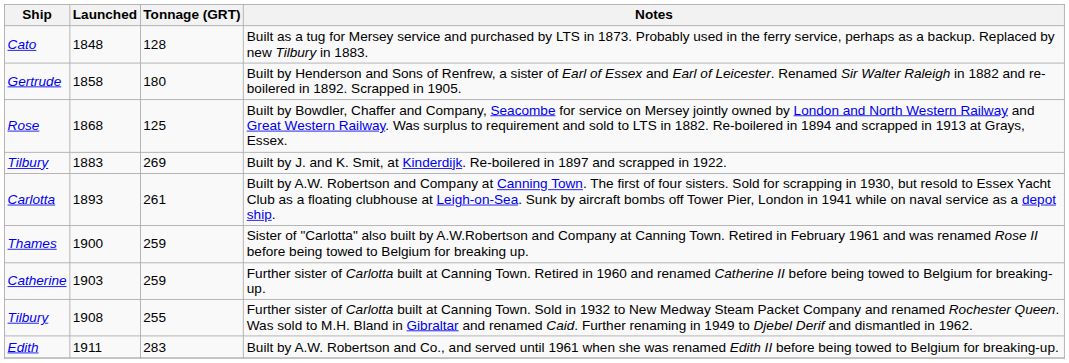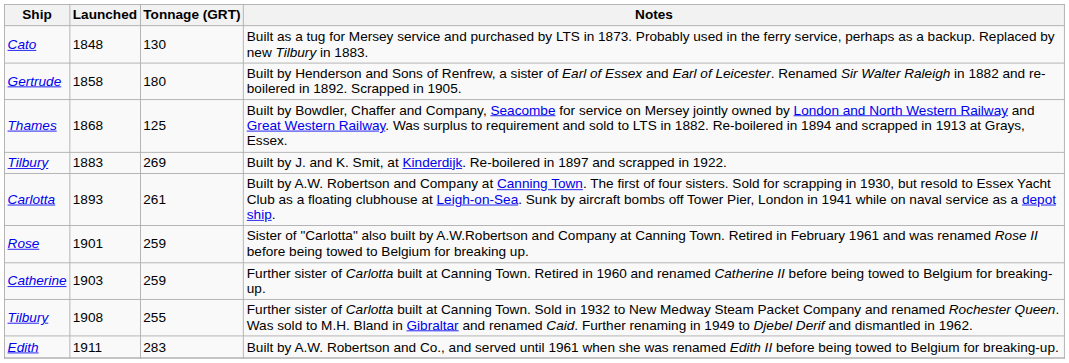(155, 44) 128 -> (155, 44) 130
(23, 125) Rose -> (32, 125) Thames
(32, 244) Thames -> (23, 244) Rose
(88, 244) 1900 -> (88, 244) 1901
